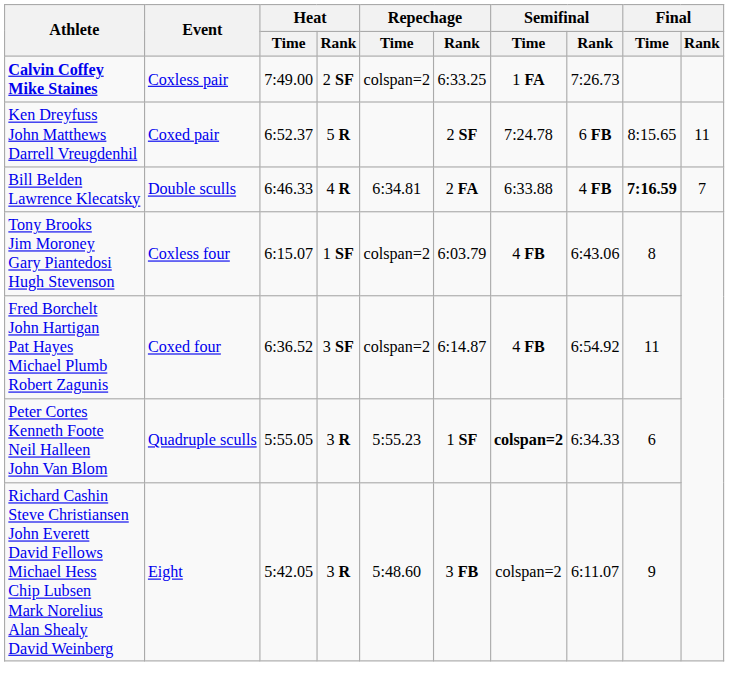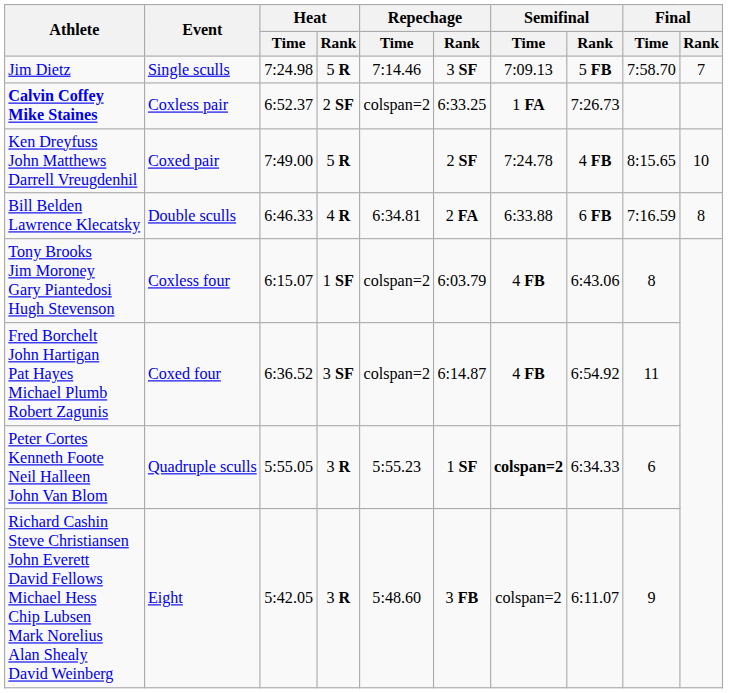+ row: (39, 69)
(289, 79) 7:49.00 -> (289, 106) 6:52.37
(289, 134) 6:52.37 -> (289, 161) 7:49.00
(595, 134) 6 FB -> (595, 161) 4 FB
(702, 134) 11 -> (701, 161) 10
(595, 189) 4 FB -> (595, 216) 6 FB
(652, 189) bold -> (651, 216) normal
(702, 189) 7 -> (701, 216) 8
